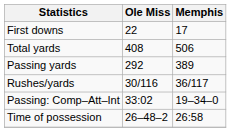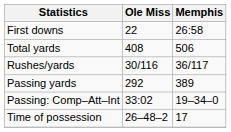(182, 30) 17 -> (189, 30) 26:58
rows swapped: (41, 83) <-> (42, 65)
(189, 118) 26:58 -> (182, 118) 17
